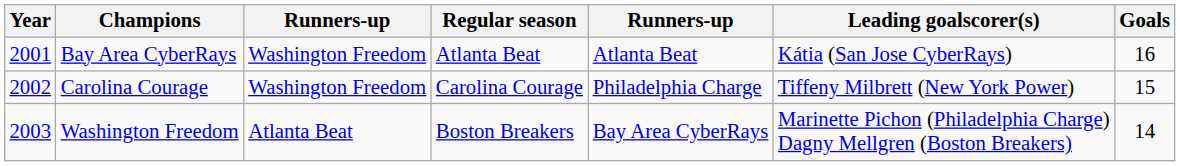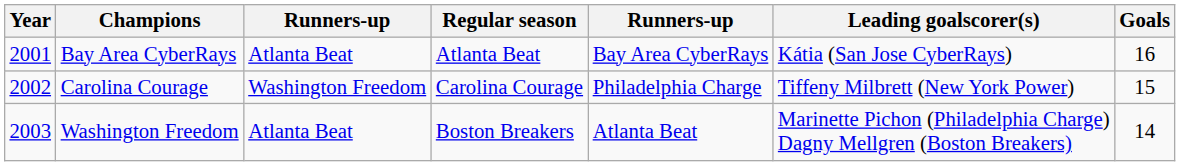(337, 53) Washington Freedom -> (300, 53) Atlanta Beat
(645, 53) Atlanta Beat -> (680, 53) Bay Area CyberRays
(680, 131) Bay Area CyberRays -> (645, 131) Atlanta Beat
